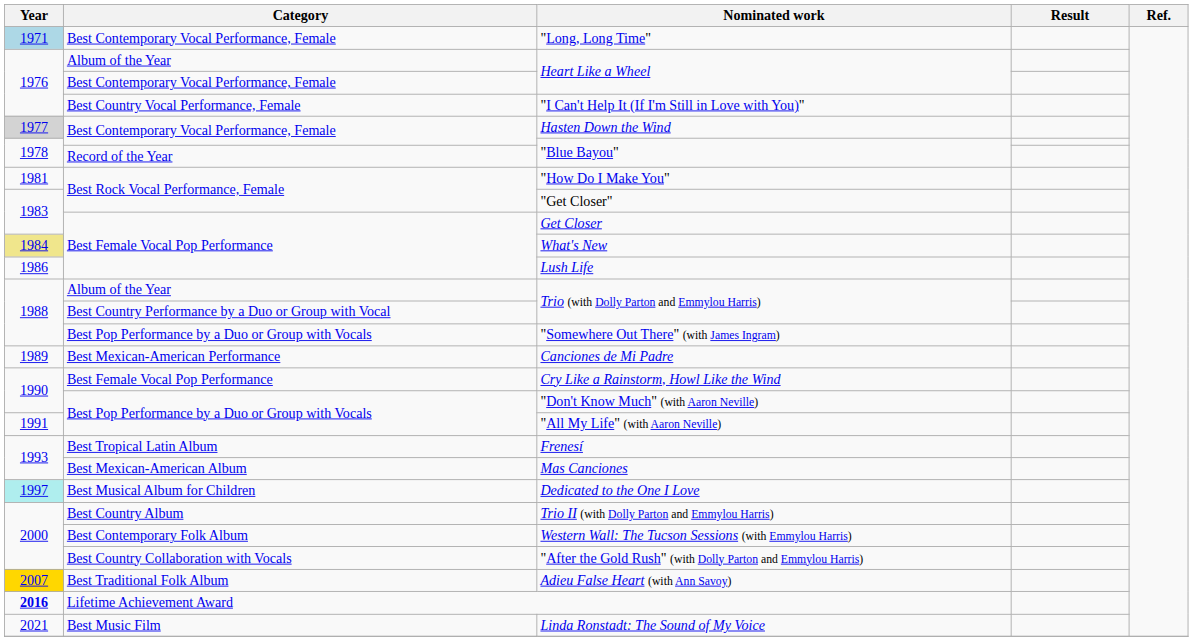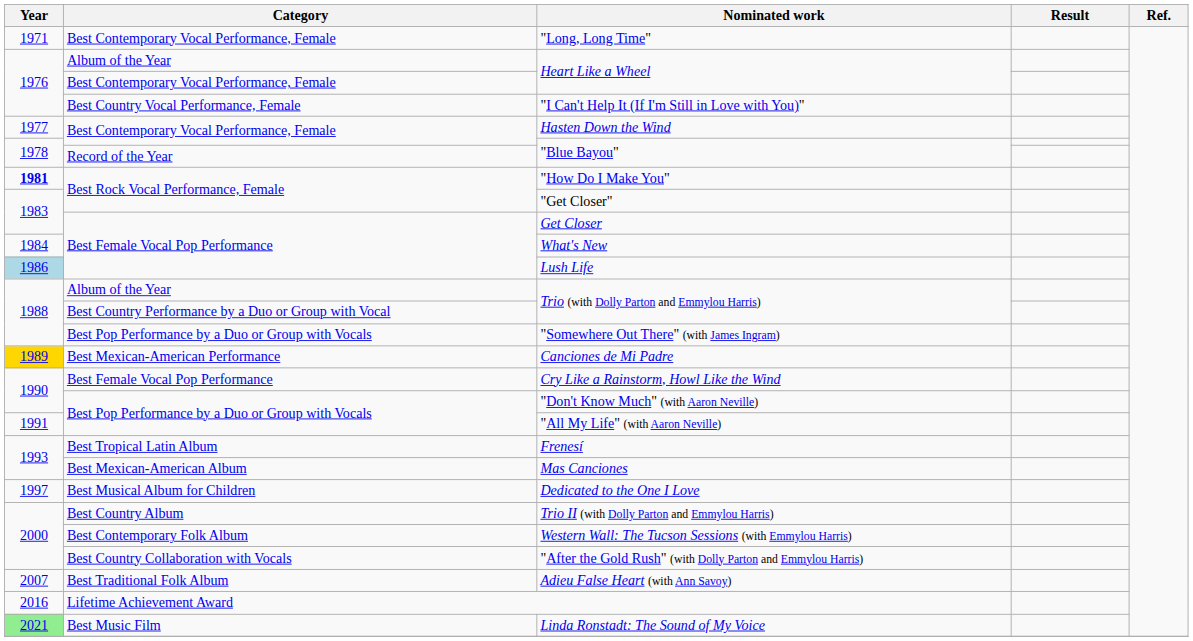(34, 37) lightblue background -> (34, 37) no background
(34, 127) lightgrey background -> (34, 127) no background
(34, 178) normal -> (34, 178) bold
(34, 245) khaki background -> (34, 245) no background
(34, 267) no background -> (34, 267) lightblue background
(34, 357) no background -> (34, 357) gold background
(34, 491) paleturquoise background -> (34, 491) no background
(34, 580) gold background -> (34, 580) no background
(34, 602) bold -> (34, 602) normal
(34, 625) no background -> (34, 625) lightgreen background
